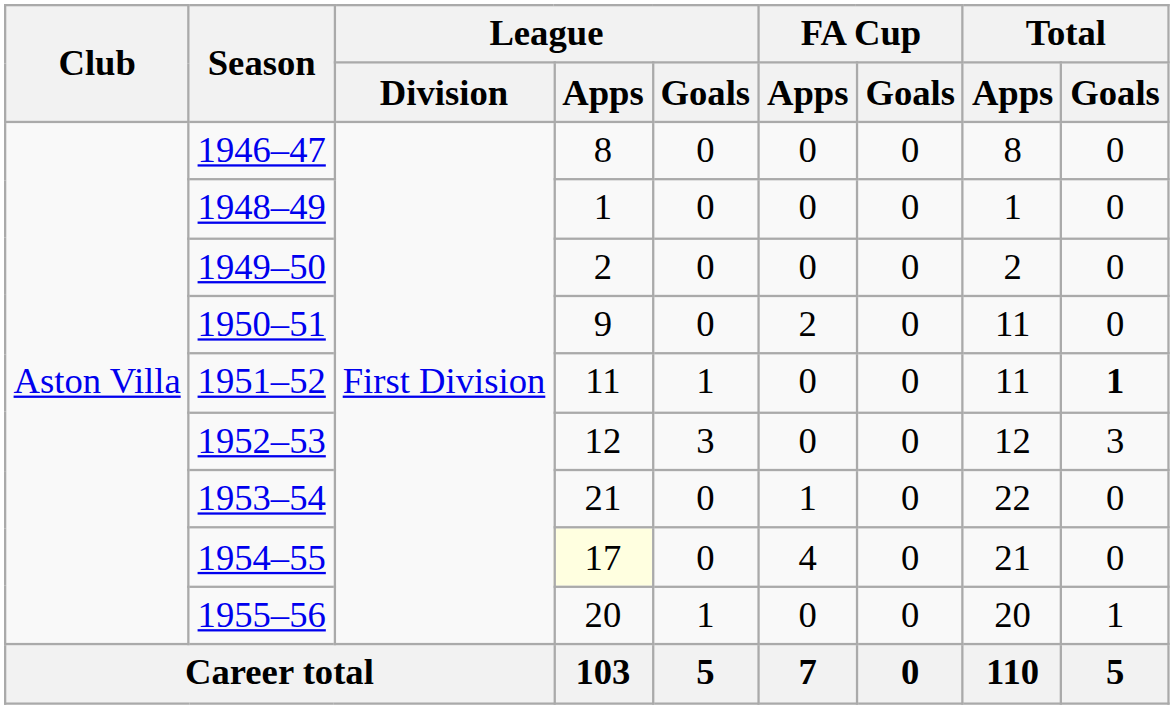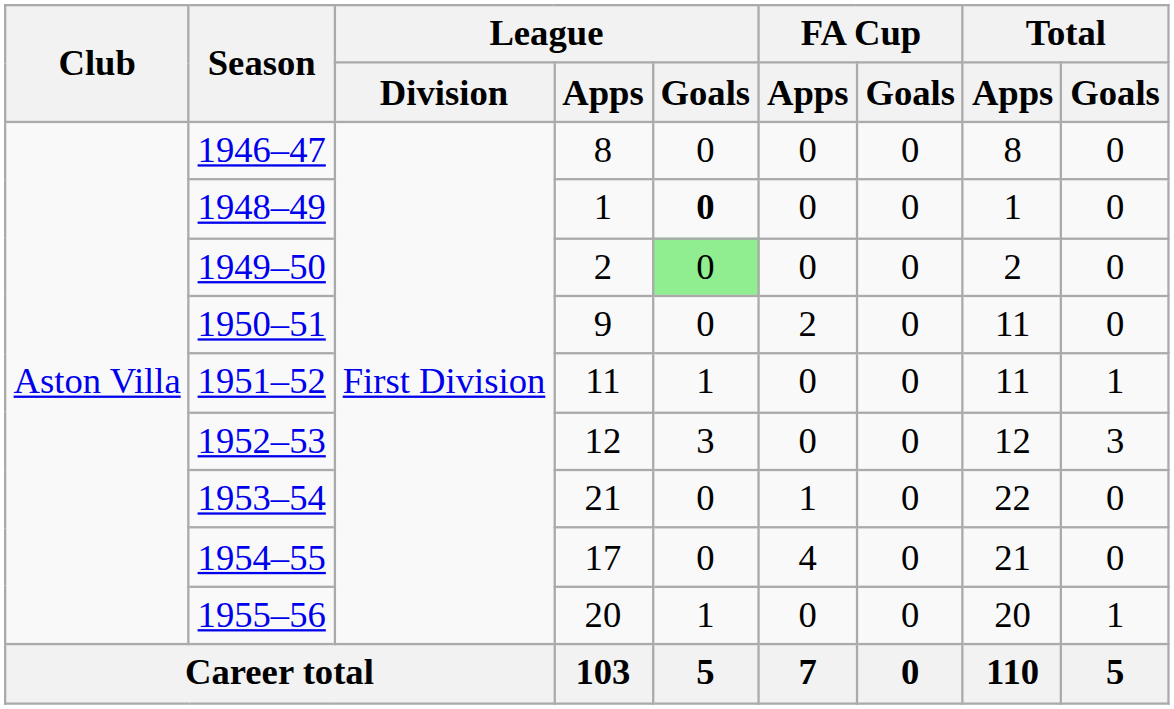(705, 207) normal -> (705, 207) bold
(705, 265) no background -> (705, 265) lightgreen background
(1115, 382) bold -> (1115, 382) normal
(603, 556) lightyellow background -> (603, 556) no background
